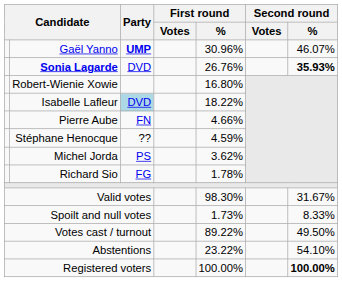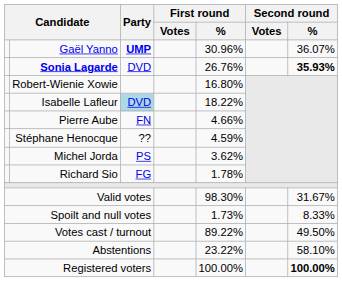(316, 49) 46.07% -> (316, 49) 36.07%
(316, 250) 54.10% -> (316, 250) 58.10%
